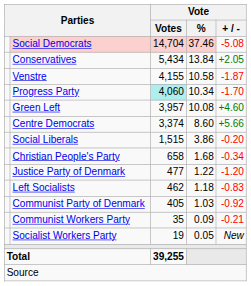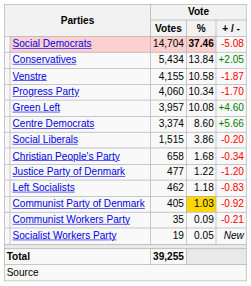(201, 44) normal -> (201, 44) bold
(171, 92) paleturquoise background -> (171, 92) no background
(204, 204) no background -> (204, 204) gold background
